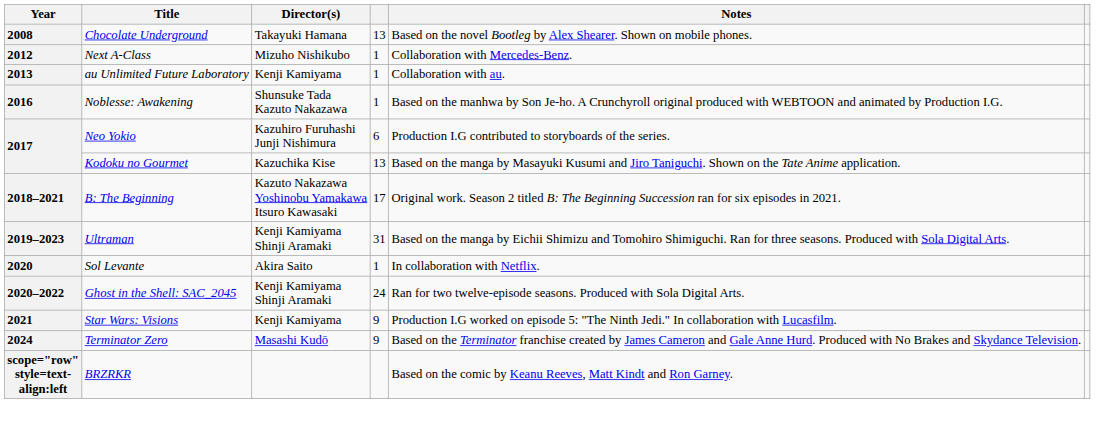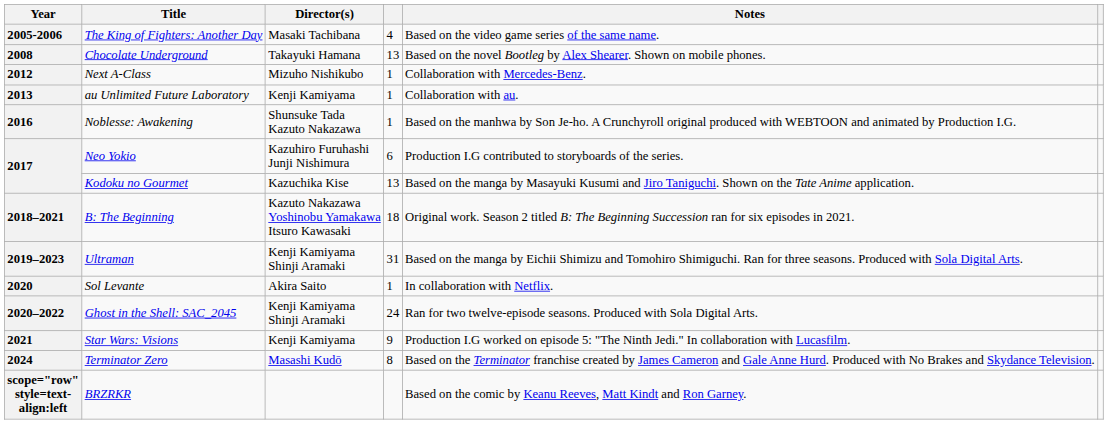+ row: (35, 34)
(379, 197) 17 -> (393, 217) 18
(376, 340) 9 -> (390, 360) 8
